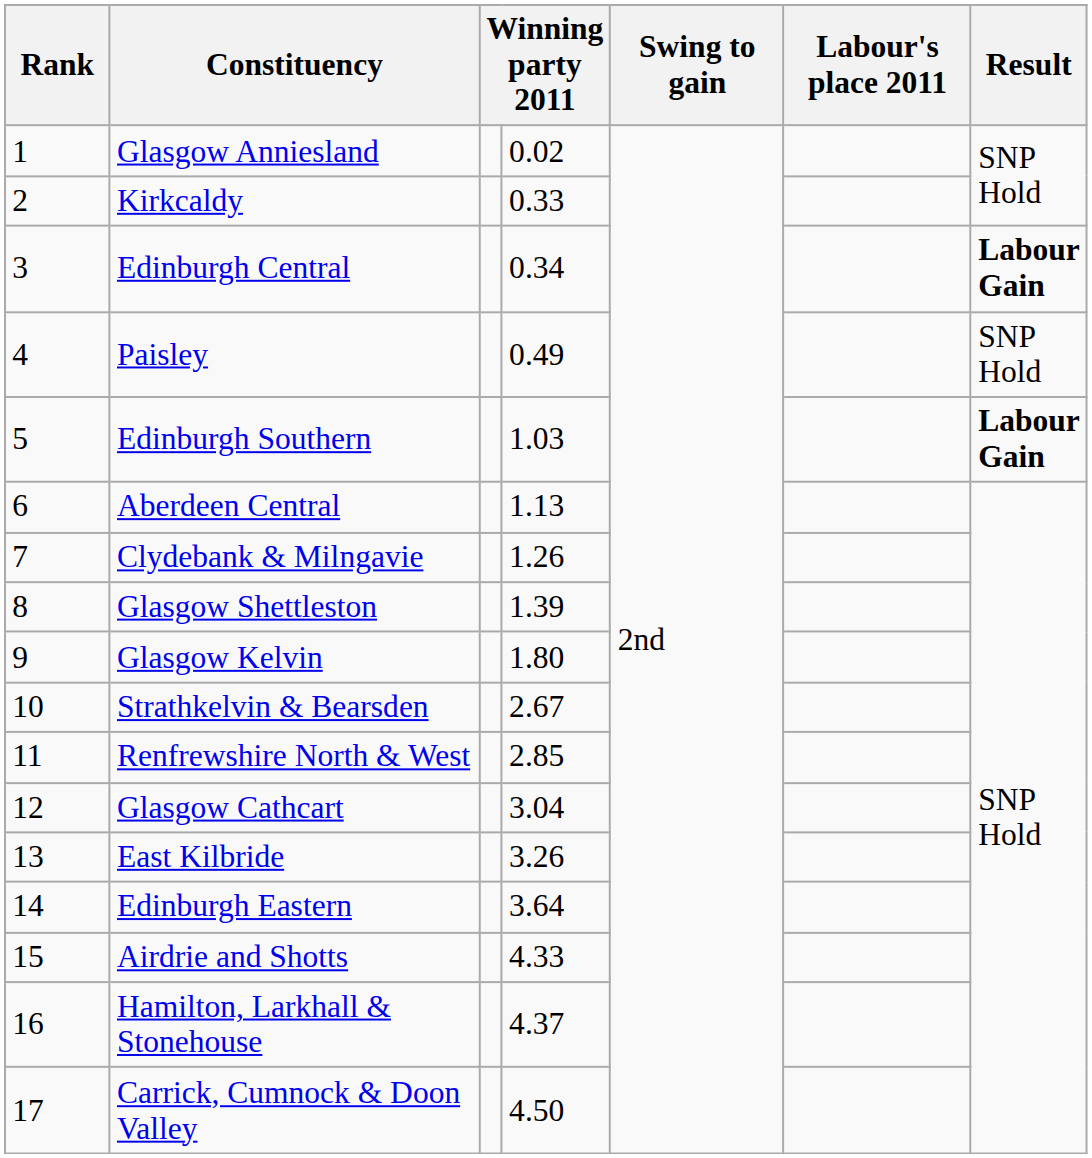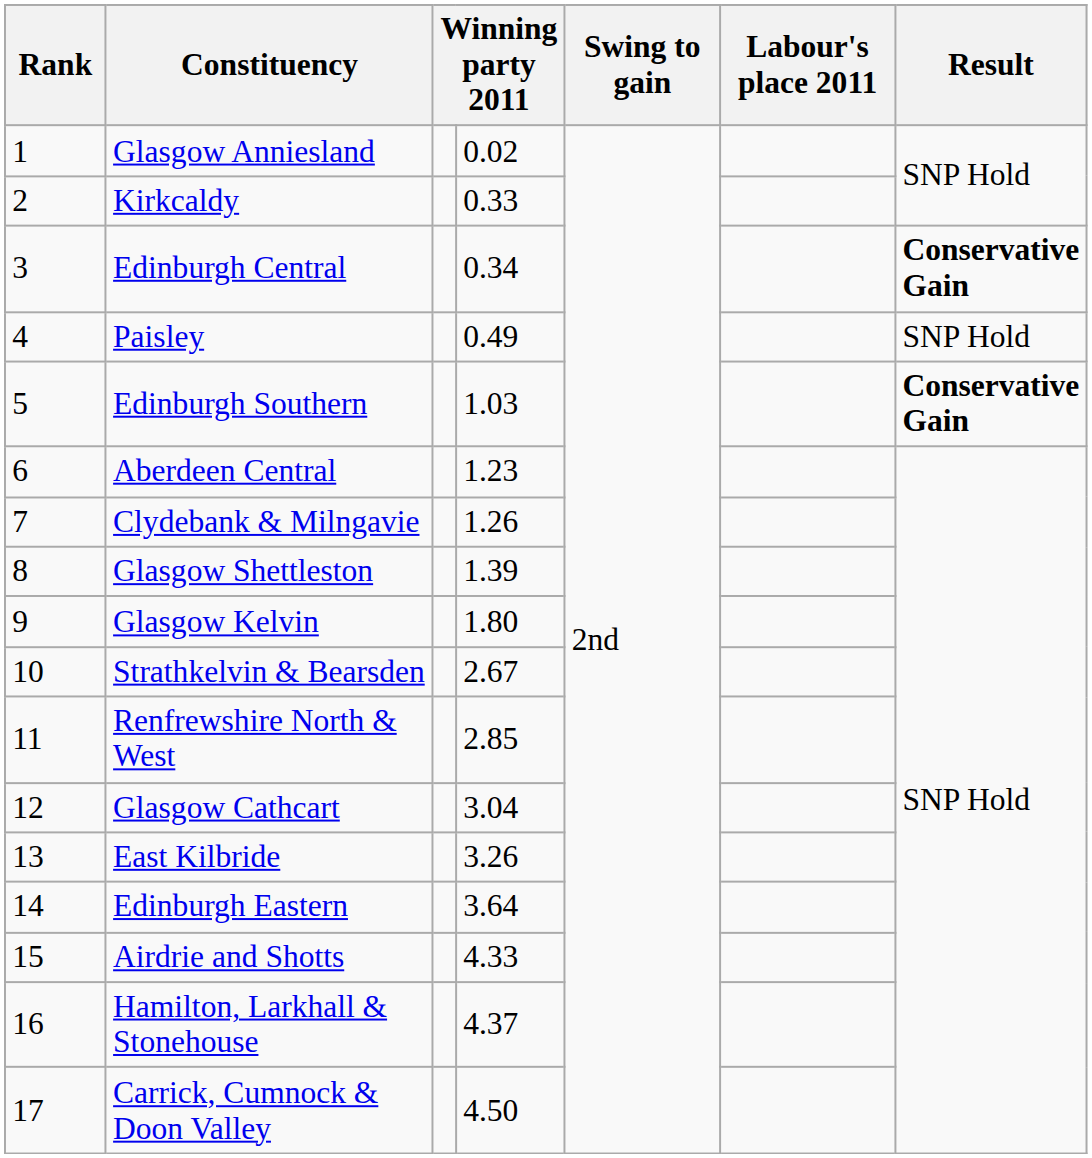(1029, 268) Labour Gain -> (991, 268) Conservative Gain
(1029, 439) Labour Gain -> (991, 403) Conservative Gain
(537, 506) 1.13 -> (491, 471) 1.23
